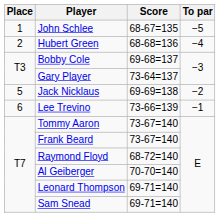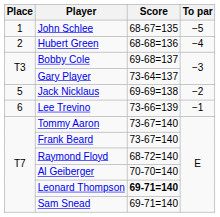(154, 188) normal -> (154, 188) bold
